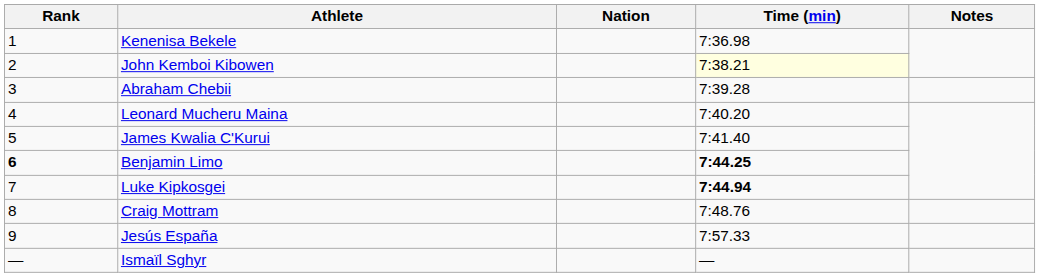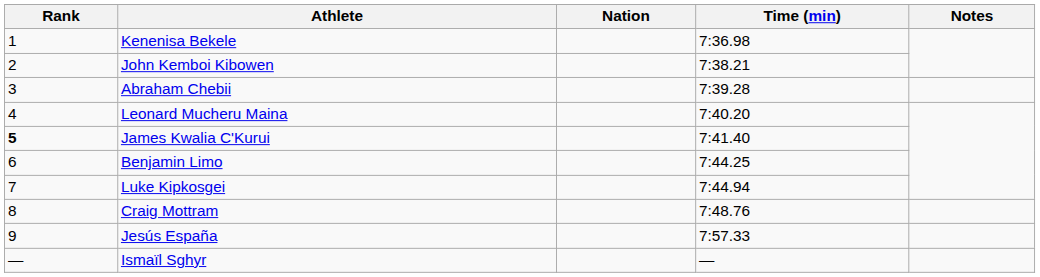(725, 65) lightyellow background -> (725, 65) no background
(12, 138) normal -> (12, 138) bold
(12, 162) bold -> (12, 162) normal
(725, 162) bold -> (725, 162) normal
(725, 187) bold -> (725, 187) normal
